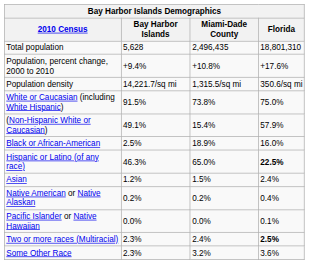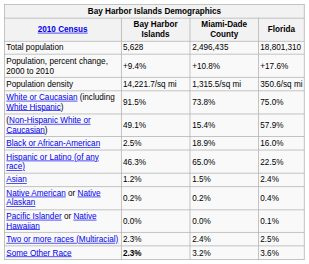(272, 162) bold -> (272, 162) normal
(270, 239) bold -> (270, 239) normal
(132, 253) normal -> (132, 253) bold
